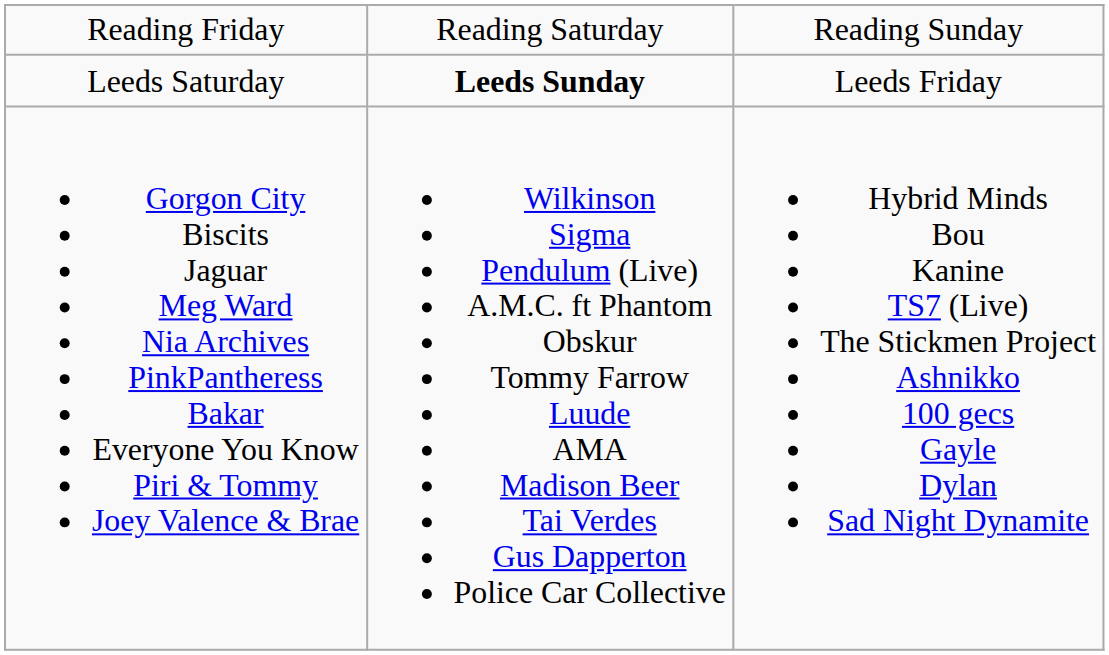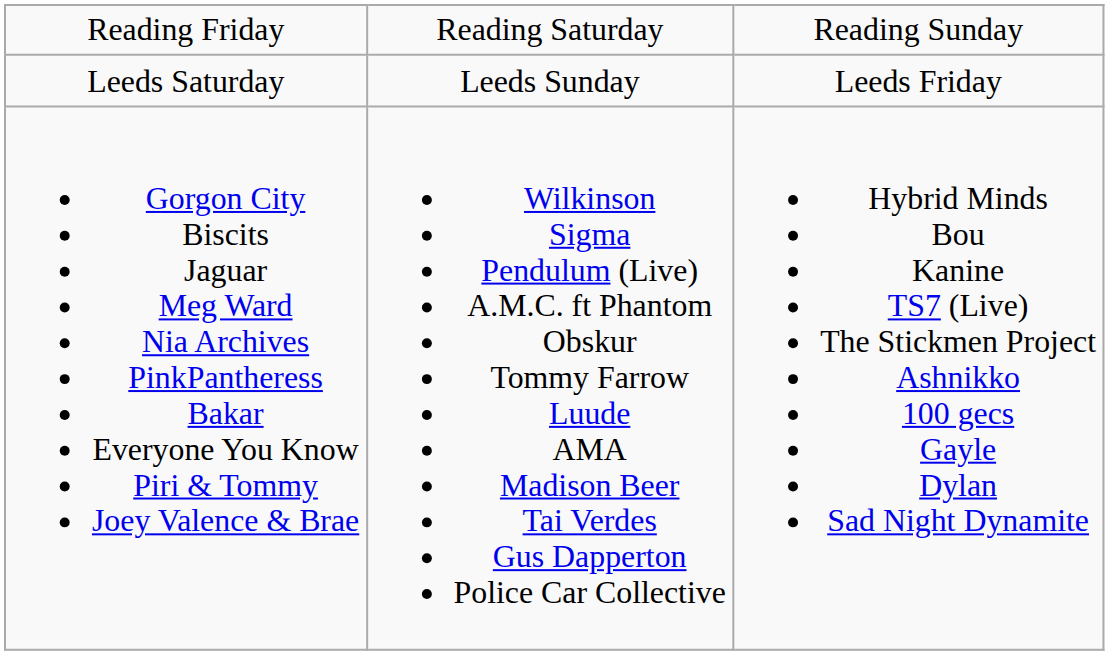(550, 80) bold -> (550, 80) normal
